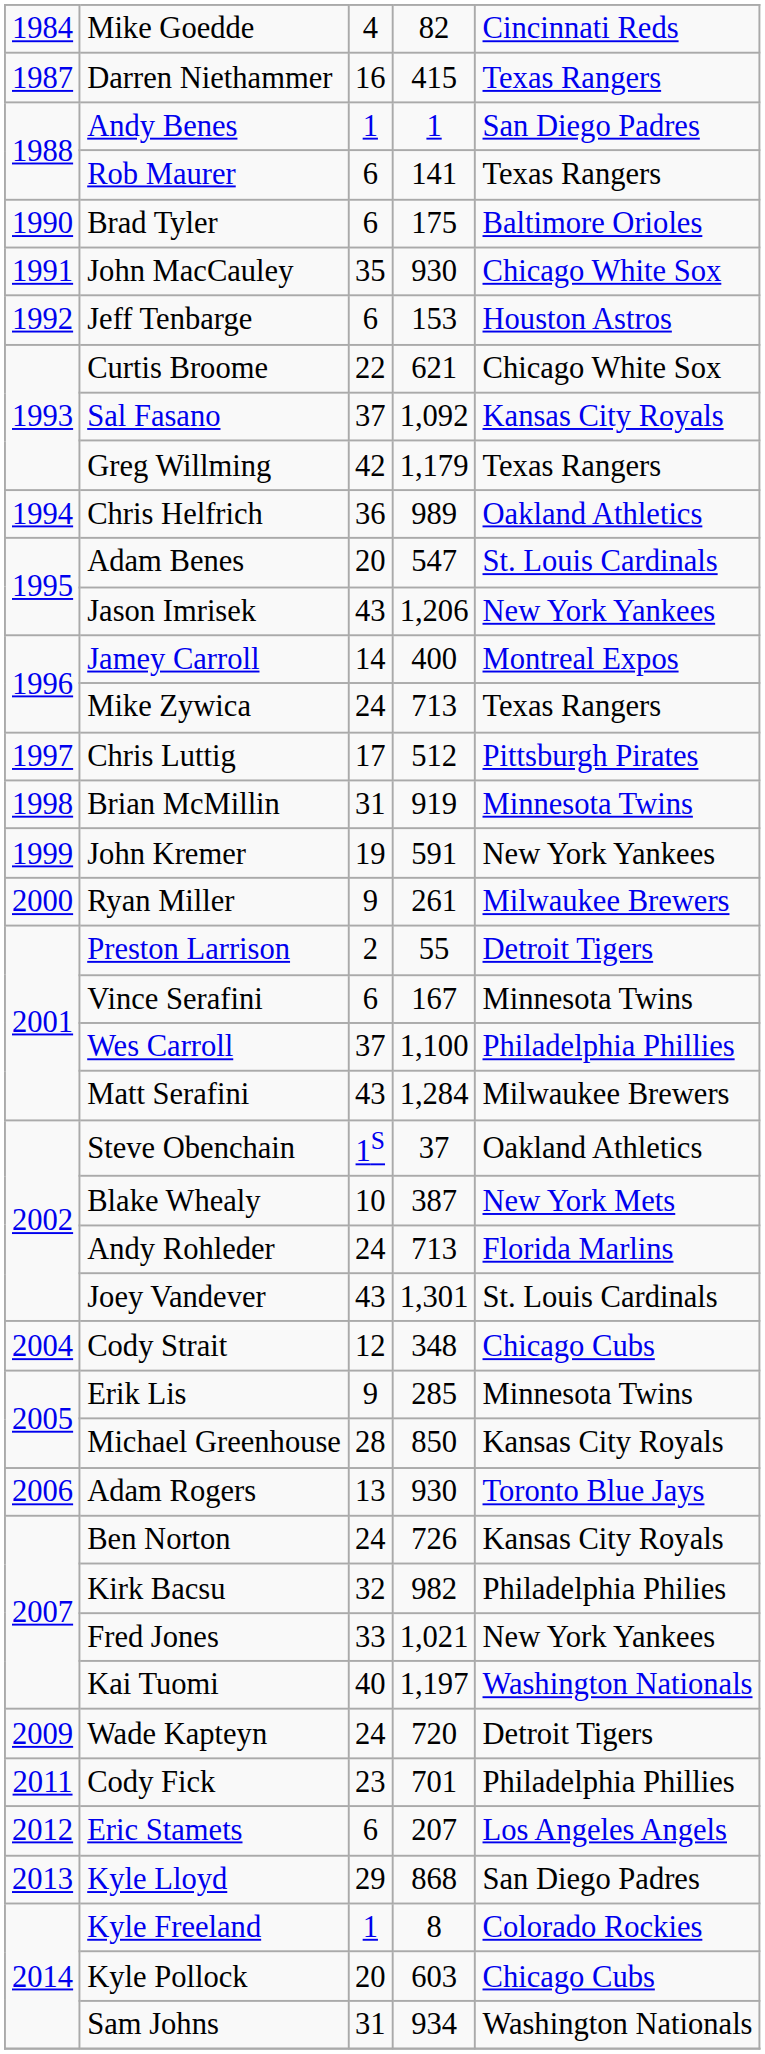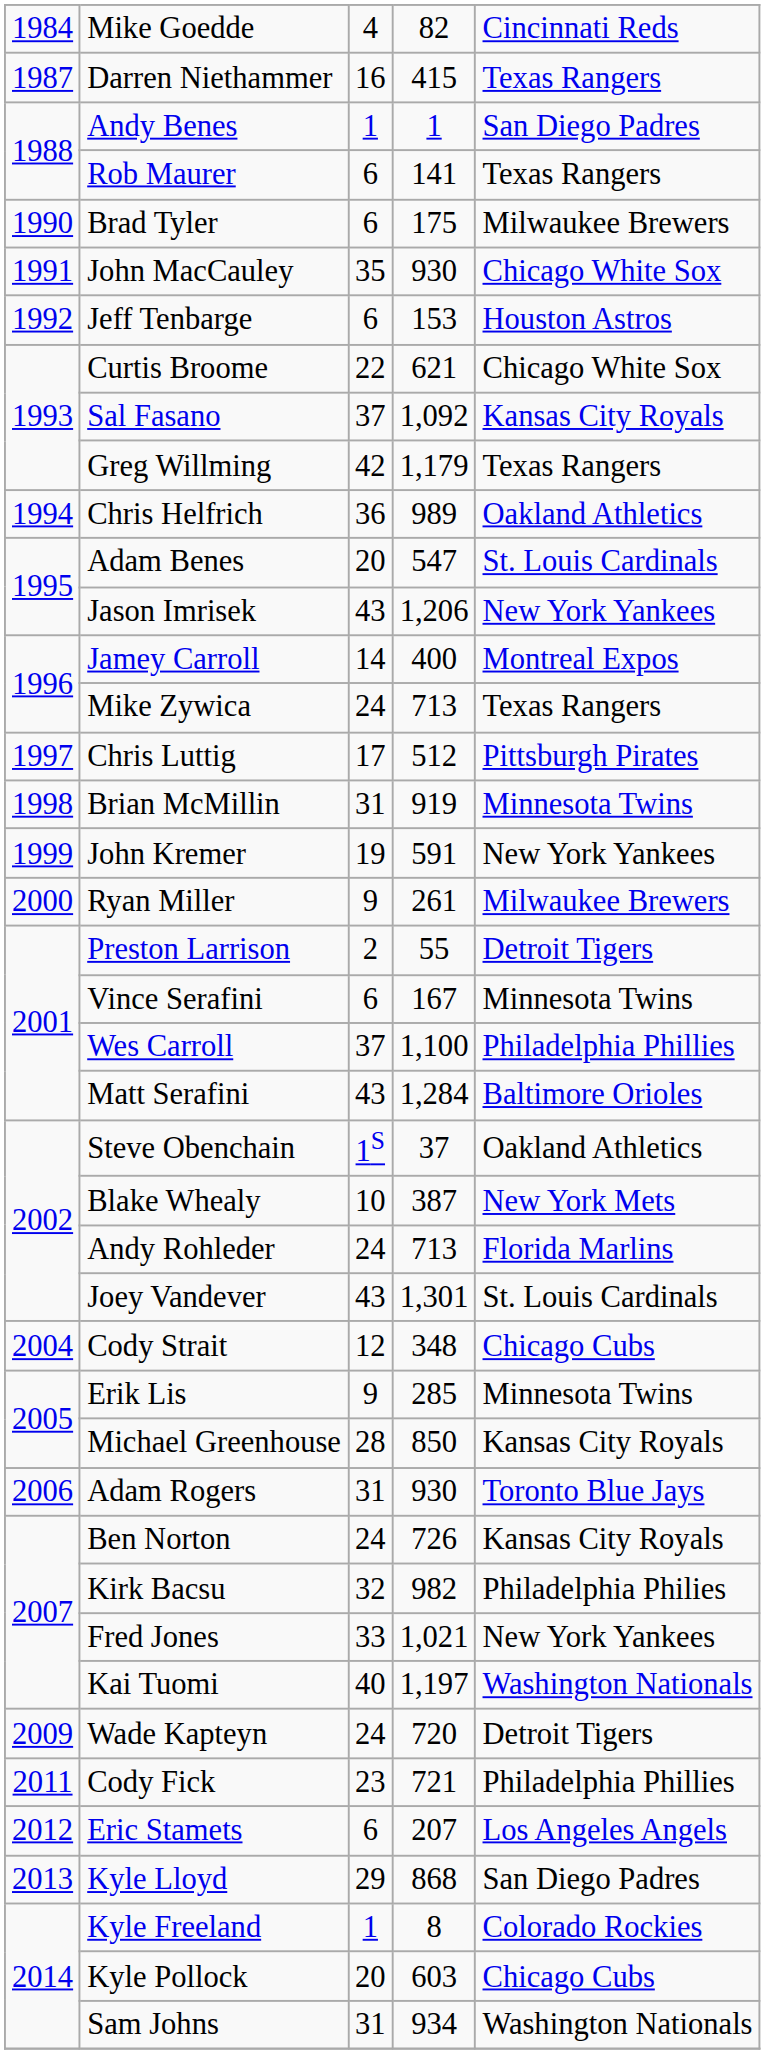(592, 222) Baltimore Orioles -> (606, 222) Milwaukee Brewers
(606, 1094) Milwaukee Brewers -> (592, 1094) Baltimore Orioles
(370, 1490) 13 -> (370, 1490) 31
(434, 1781) 701 -> (434, 1781) 721
